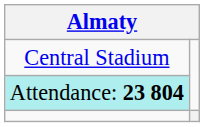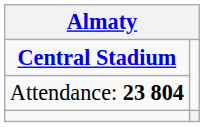(97, 57) normal -> (97, 57) bold
(97, 92) paleturquoise background -> (97, 92) no background
